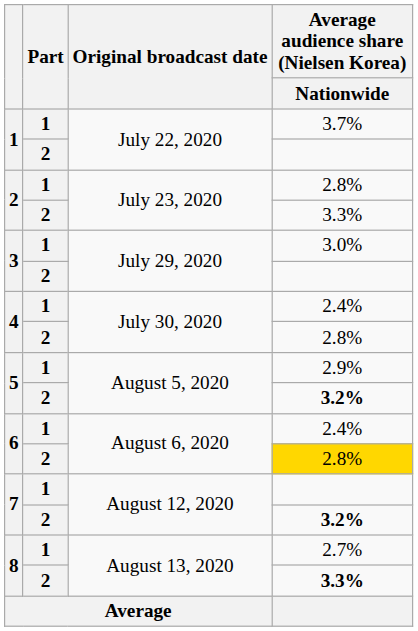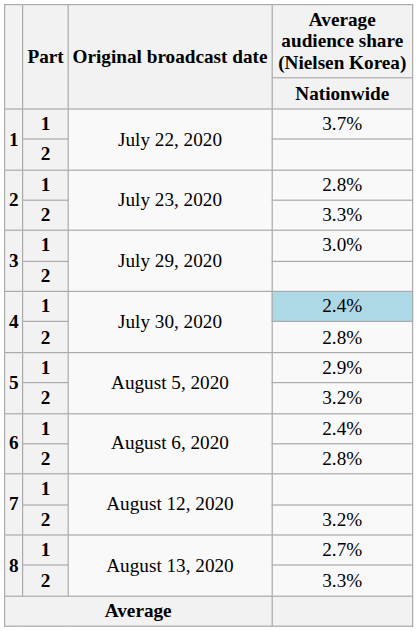(342, 306) no background -> (342, 306) lightblue background
(342, 397) bold -> (342, 397) normal
(342, 458) gold background -> (342, 458) no background
(342, 519) bold -> (342, 519) normal
(342, 580) bold -> (342, 580) normal
